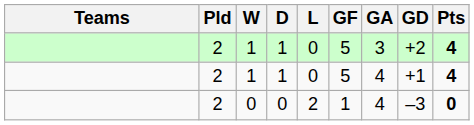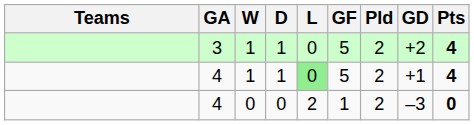columns swapped: (218, 18) <-> (380, 18)
(313, 76) no background -> (312, 76) lightgreen background
